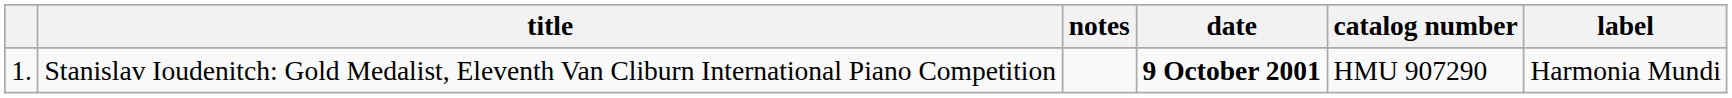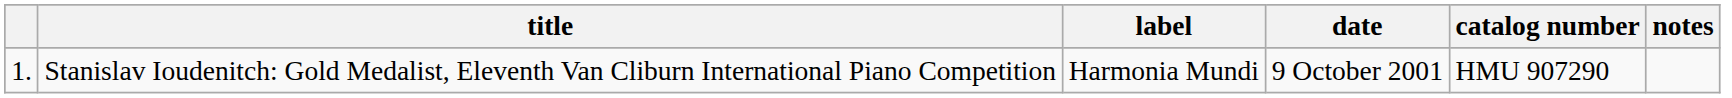columns swapped: (1626, 26) <-> (1099, 26)
(1232, 69) bold -> (1357, 69) normal
